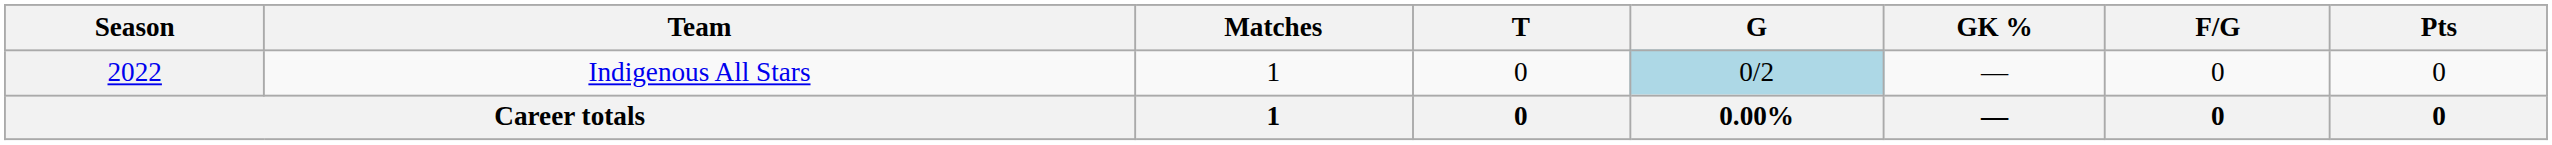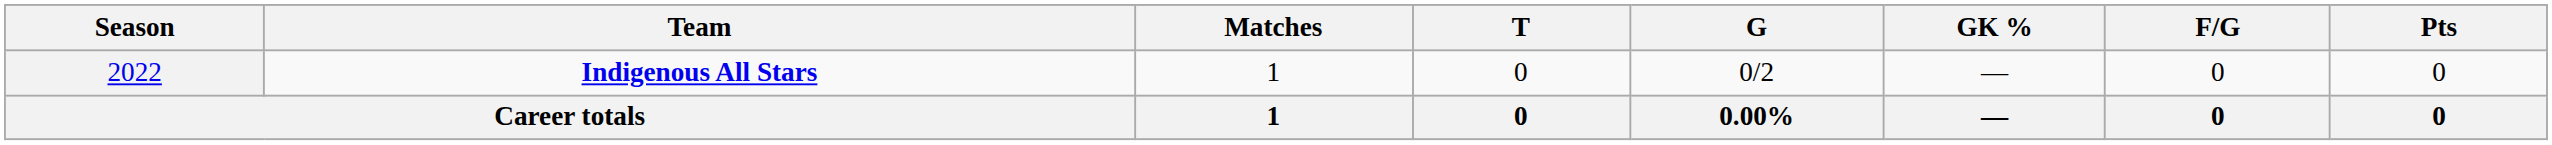(699, 72) normal -> (699, 72) bold
(1757, 72) lightblue background -> (1757, 72) no background
